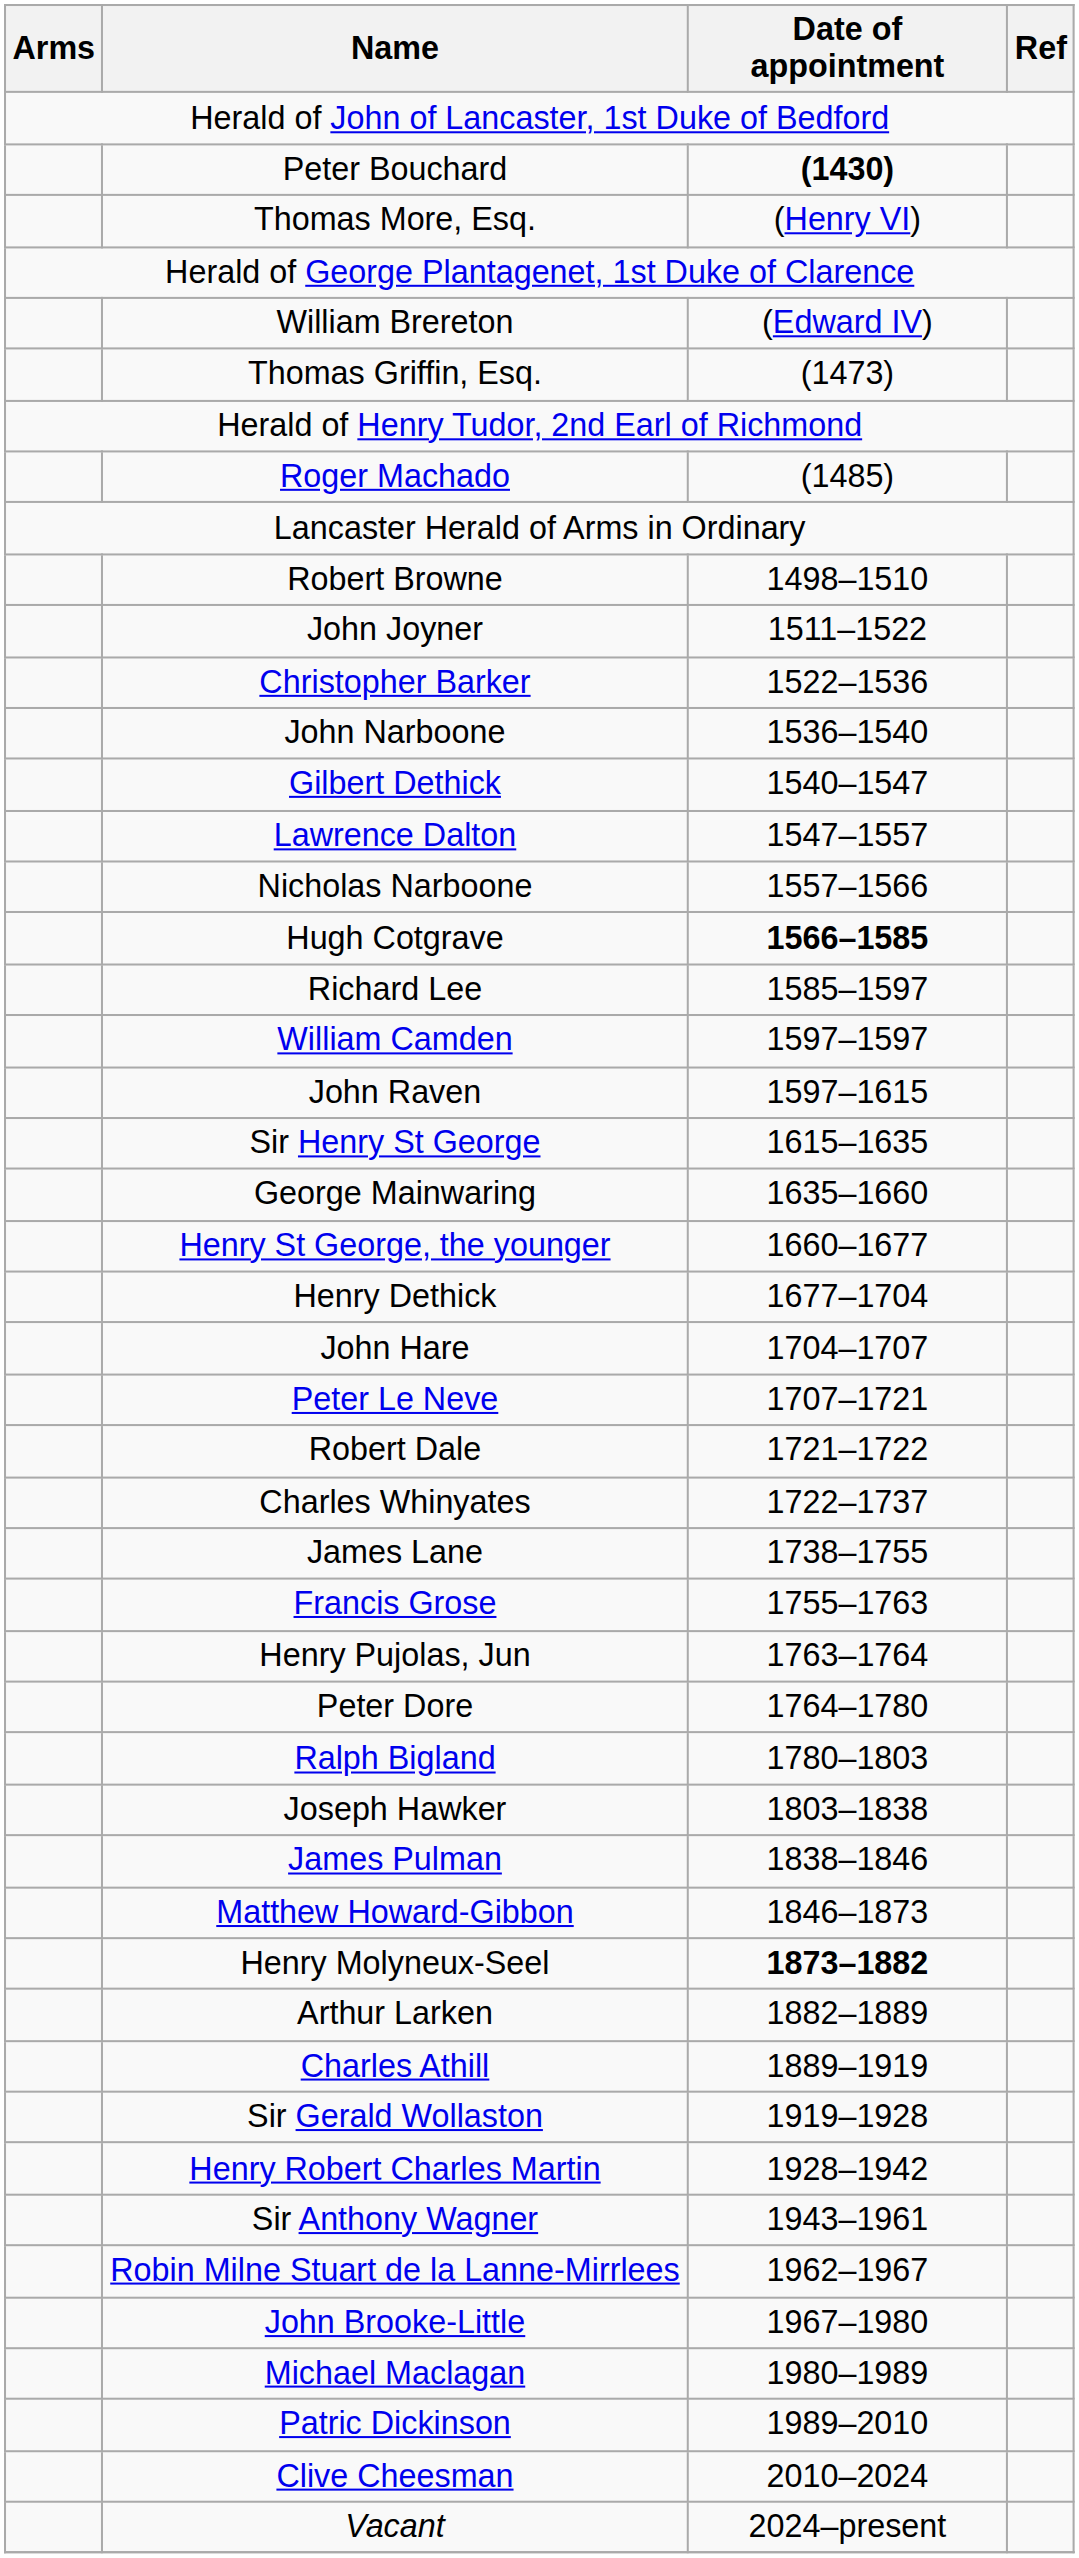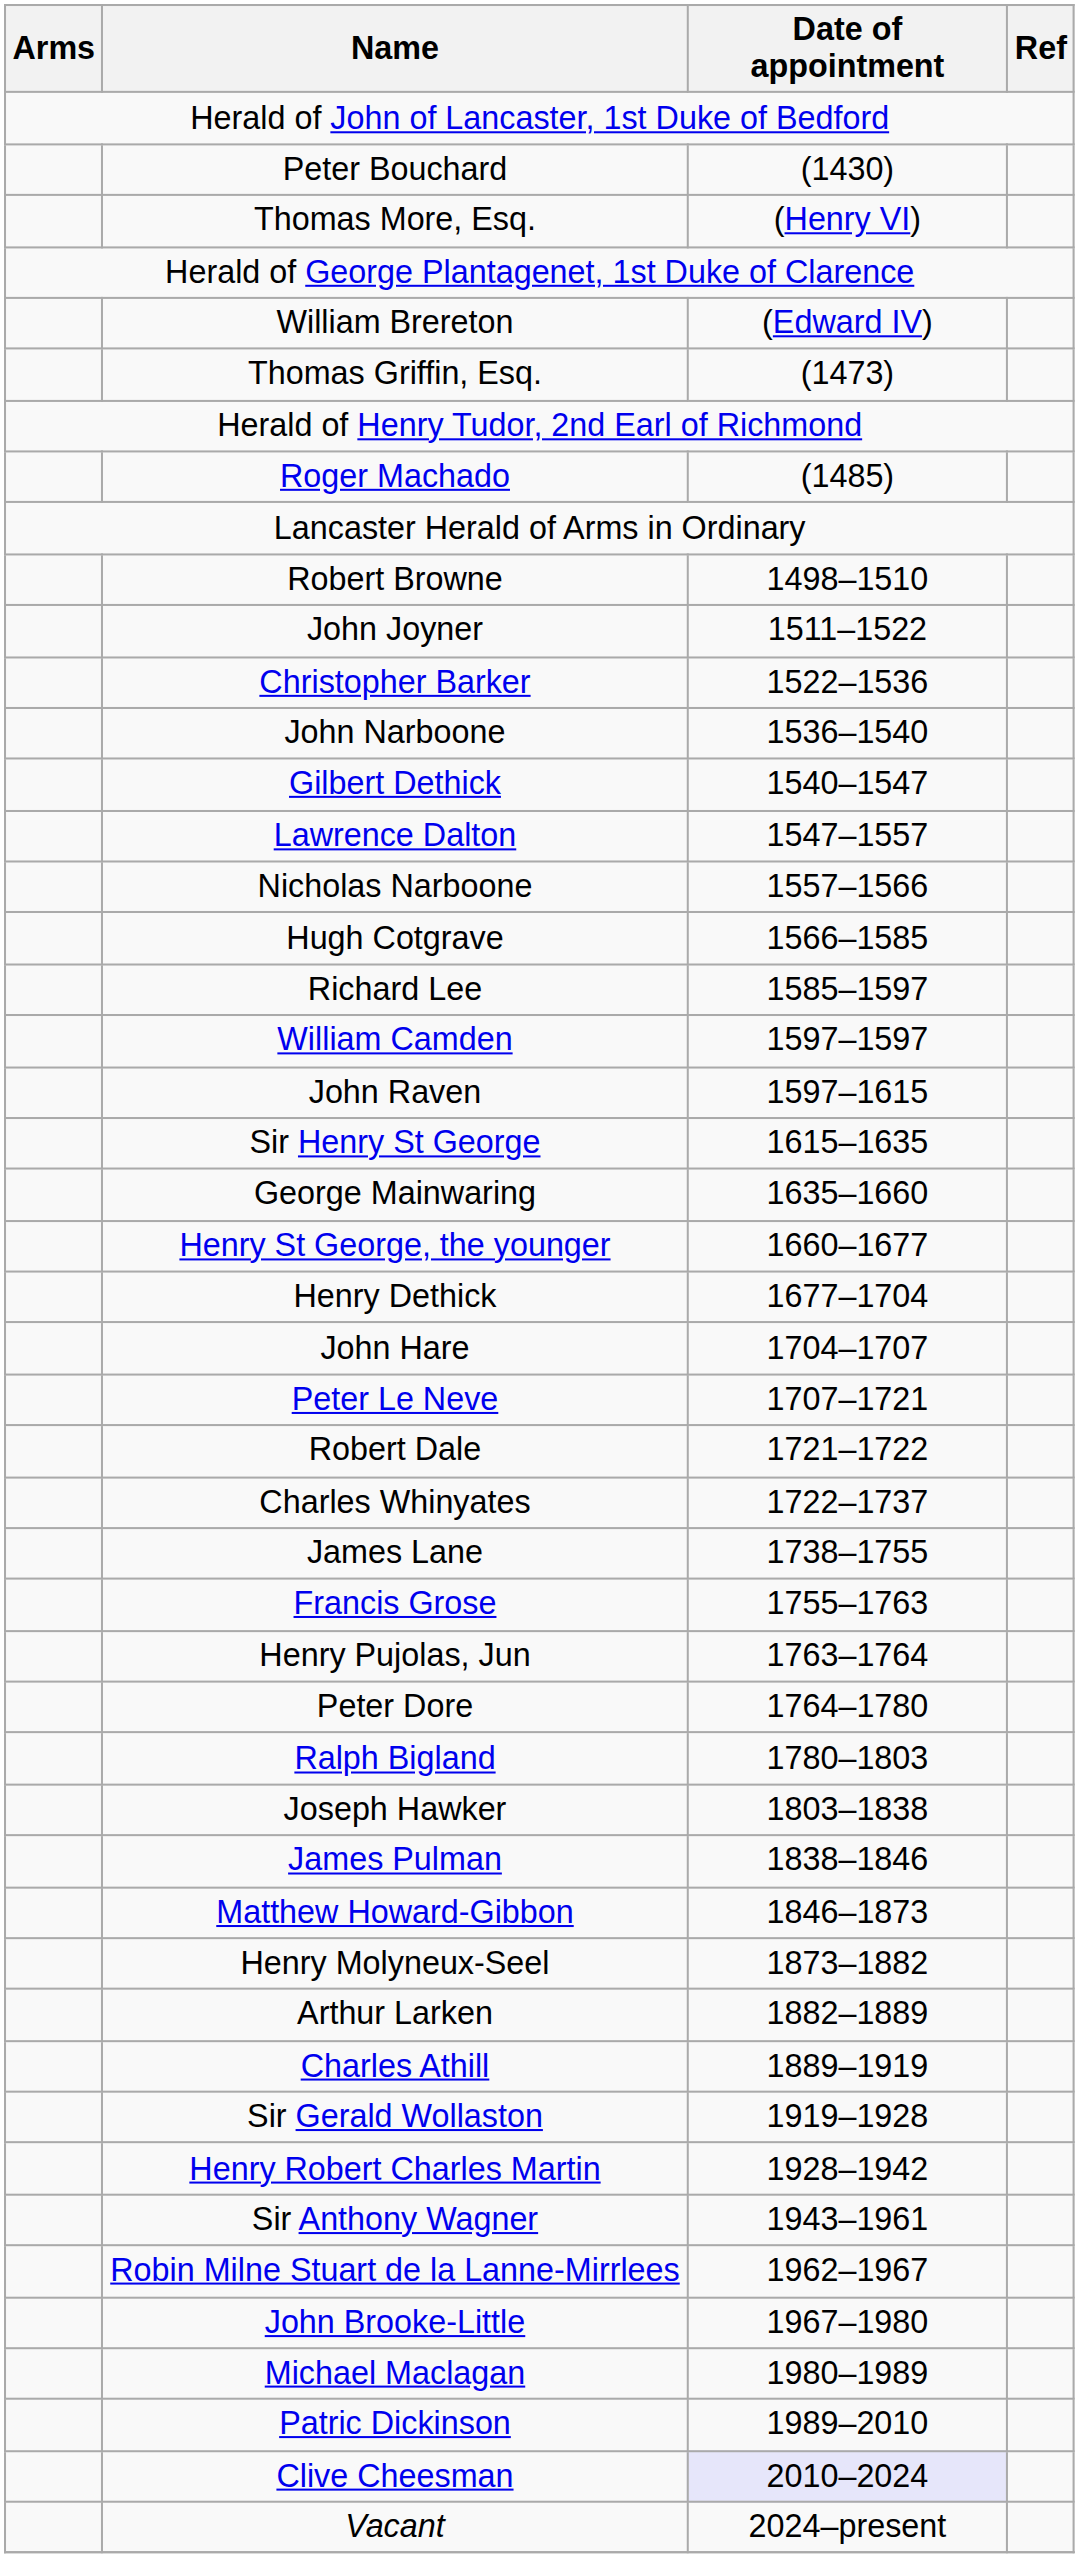(847, 169) bold -> (847, 169) normal
(847, 937) bold -> (847, 937) normal
(847, 1963) bold -> (847, 1963) normal
(847, 2475) no background -> (847, 2475) lavender background
